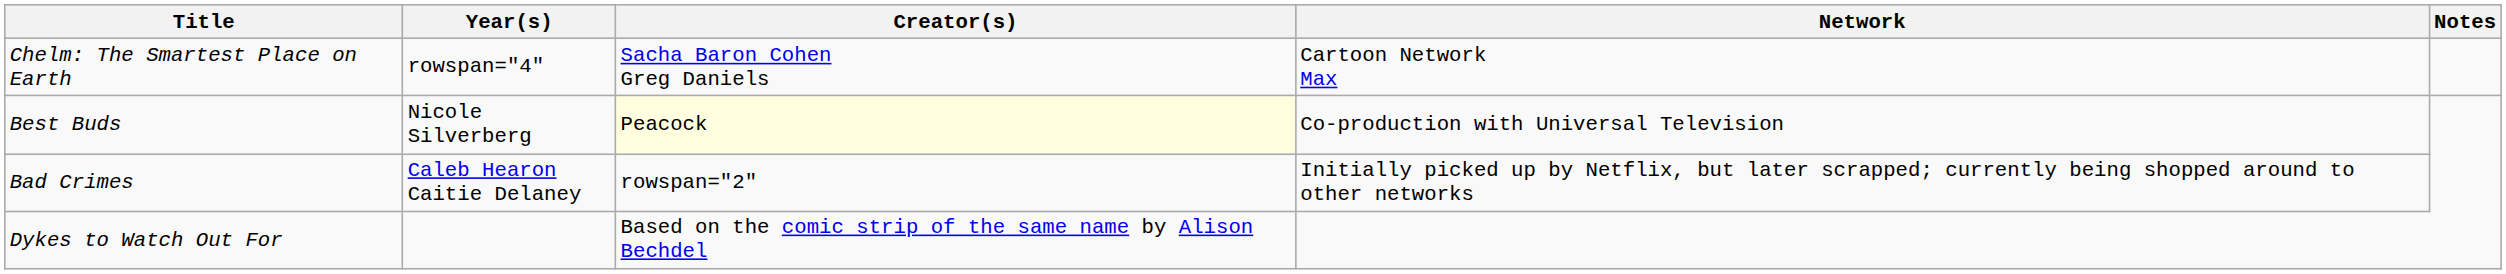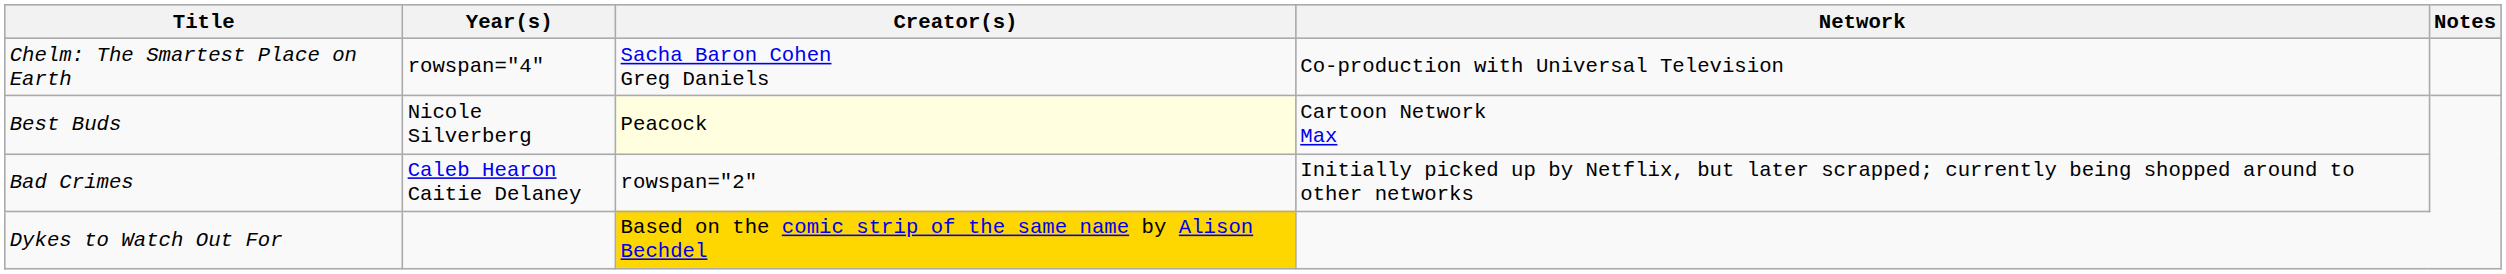(1393, 67) Cartoon Network Max -> (1542, 67) Co-production with Universal Television
(1542, 125) Co-production with Universal Television -> (1393, 125) Cartoon Network Max
(937, 240) no background -> (937, 240) gold background
